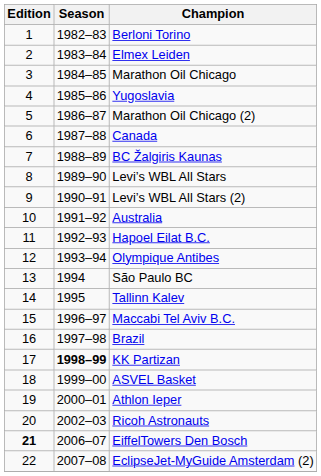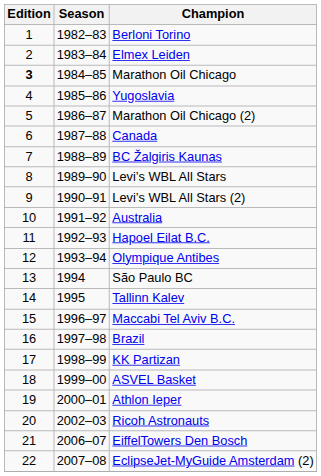(29, 75) normal -> (29, 75) bold
(82, 359) bold -> (82, 359) normal
(29, 440) bold -> (29, 440) normal
